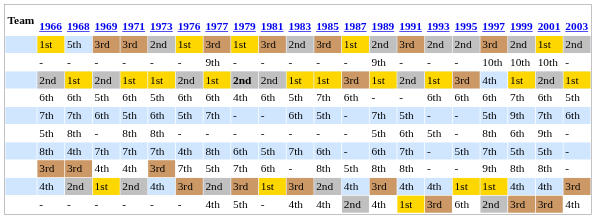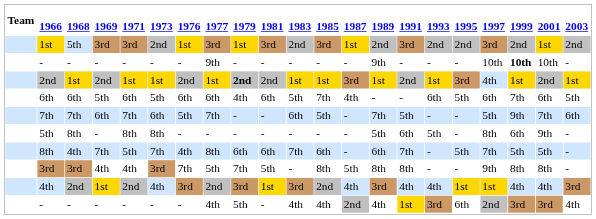(520, 62) normal -> (521, 62) bold
(351, 97) 6th -> (351, 97) 4th
(462, 97) 6th -> (462, 97) 5th
(130, 115) 5th -> (130, 115) 7th
(130, 151) 7th -> (130, 151) 5th
(268, 151) 5th -> (268, 151) 6th
(268, 168) 6th -> (268, 168) 5th
